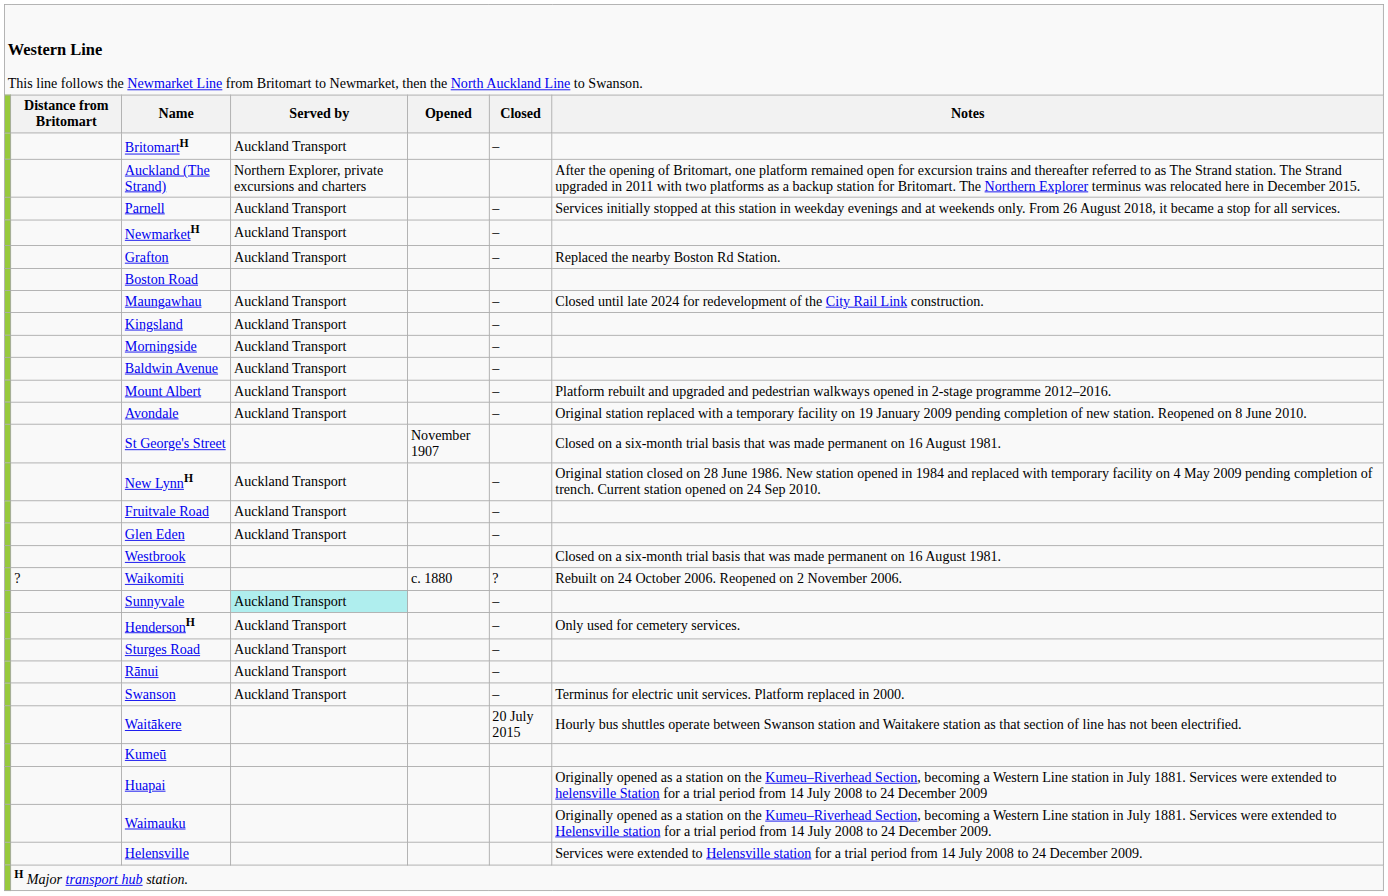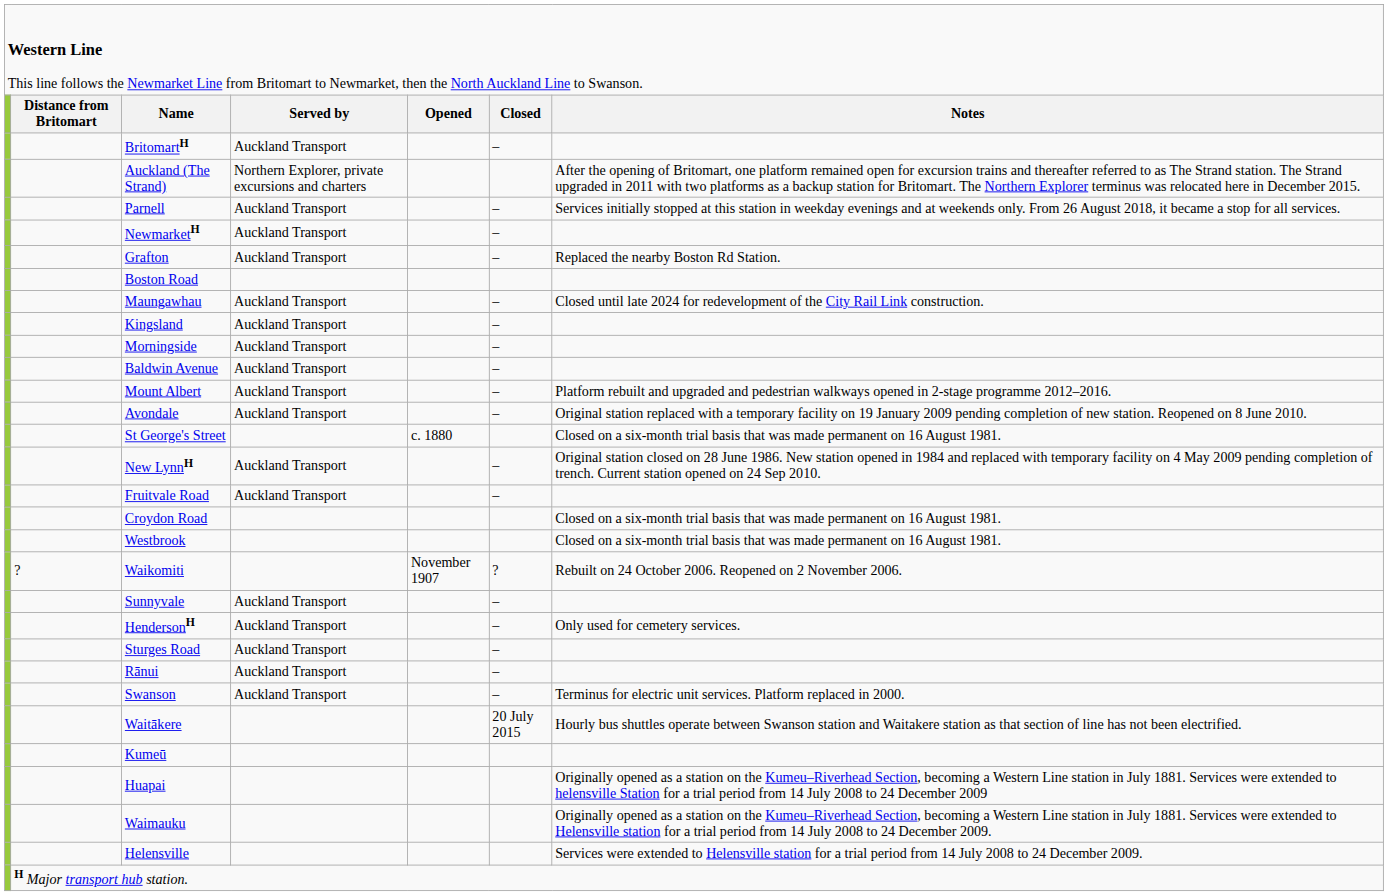(441, 443) November 1907 -> (432, 435) c. 1880
+ row: (166, 518)
- row: (155, 534)
(432, 579) c. 1880 -> (441, 571) November 1907
(290, 601) paleturquoise background -> (290, 601) no background
